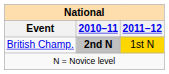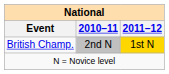(98, 45) bold -> (98, 45) normal
